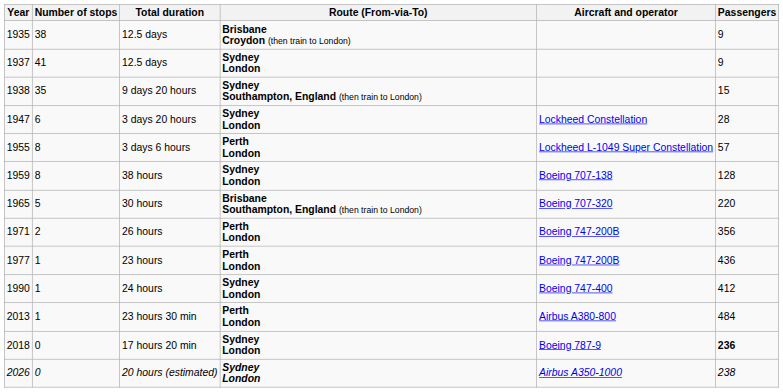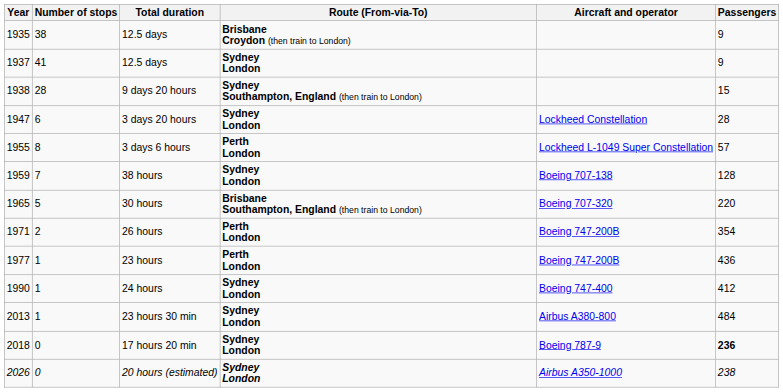(40, 91) 35 -> (40, 91) 28
(38, 176) 8 -> (38, 176) 7
(727, 232) 356 -> (727, 232) 354
(241, 317) Perth London -> (241, 317) Sydney London
